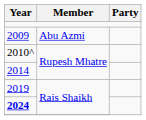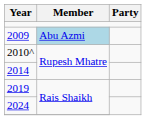(62, 35) no background -> (62, 35) lightblue background
(18, 105) bold -> (18, 105) normal
